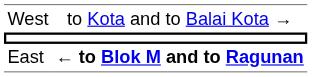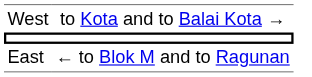(180, 57) bold -> (173, 57) normal
